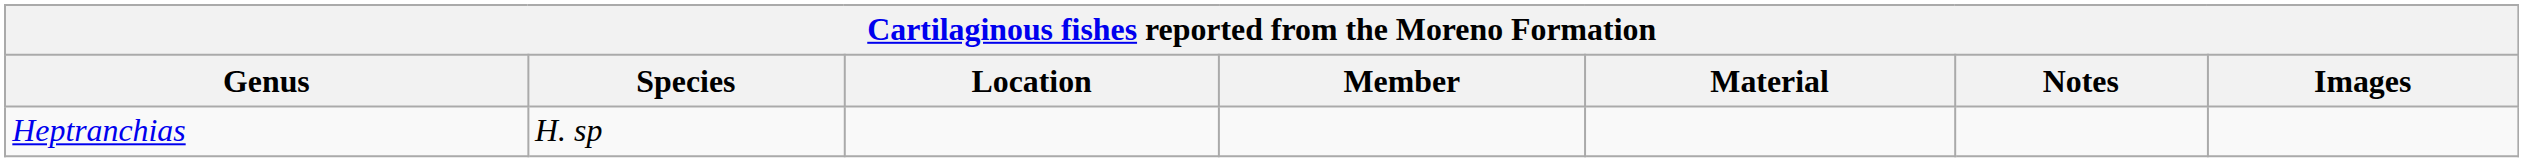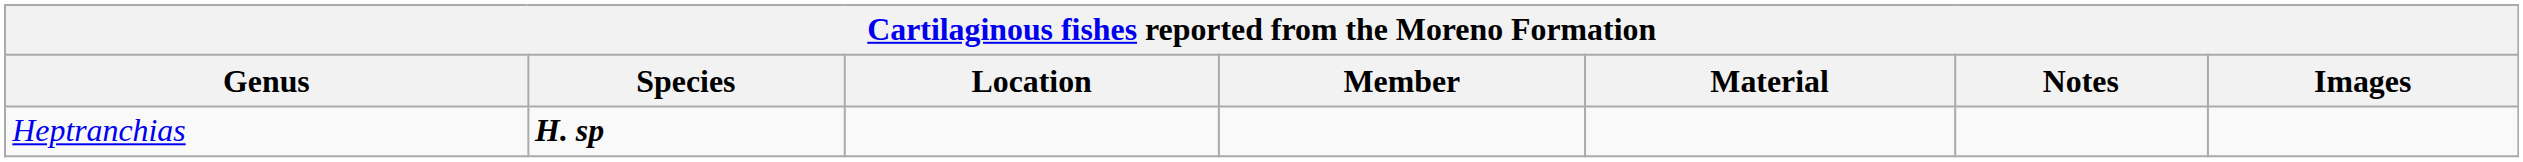(569, 130) normal -> (570, 130) bold
